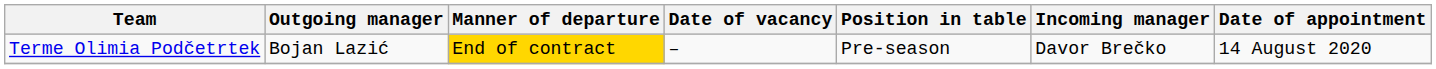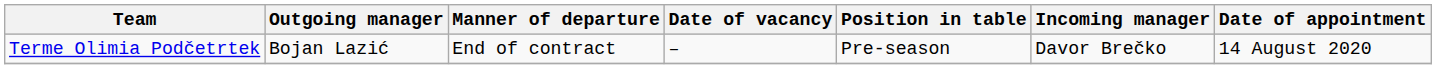(534, 49) gold background -> (534, 49) no background
